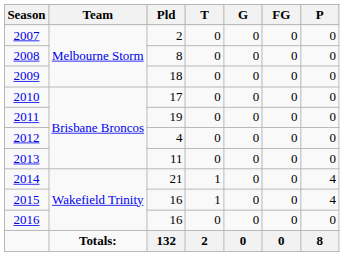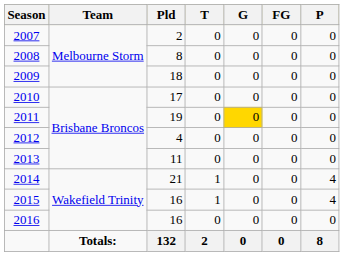(256, 117) no background -> (256, 117) gold background
